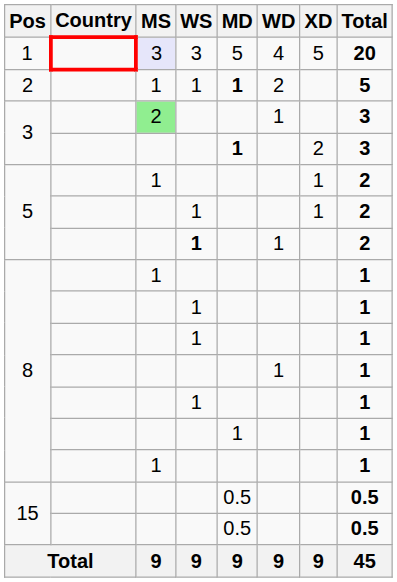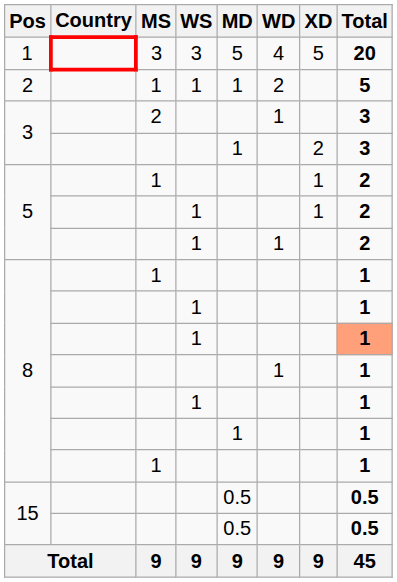(157, 53) lavender background -> (157, 53) no background
(237, 85) bold -> (237, 85) normal
(156, 116) lightgreen background -> (156, 116) no background
(237, 148) bold -> (237, 148) normal
(196, 243) bold -> (196, 243) normal
(365, 338) no background -> (365, 338) lightsalmon background
